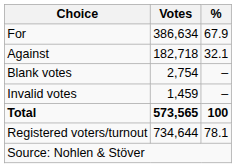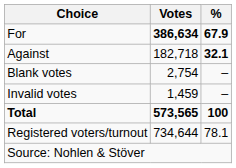(176, 34) normal -> (176, 34) bold
(216, 34) normal -> (216, 34) bold
(216, 53) normal -> (216, 53) bold
